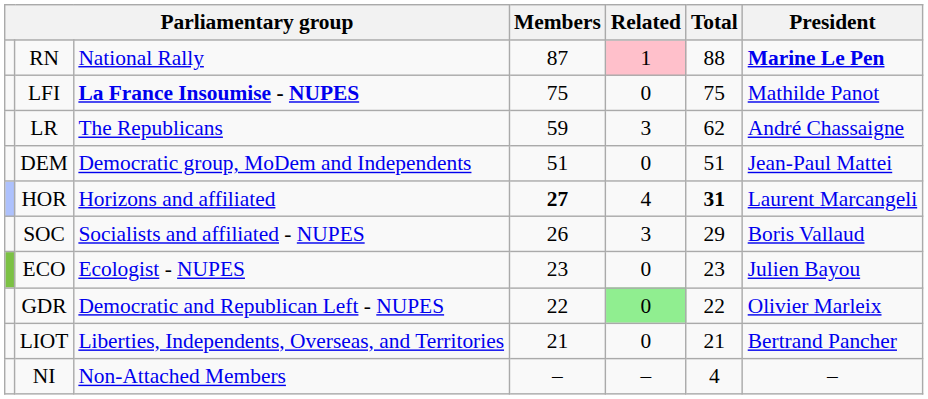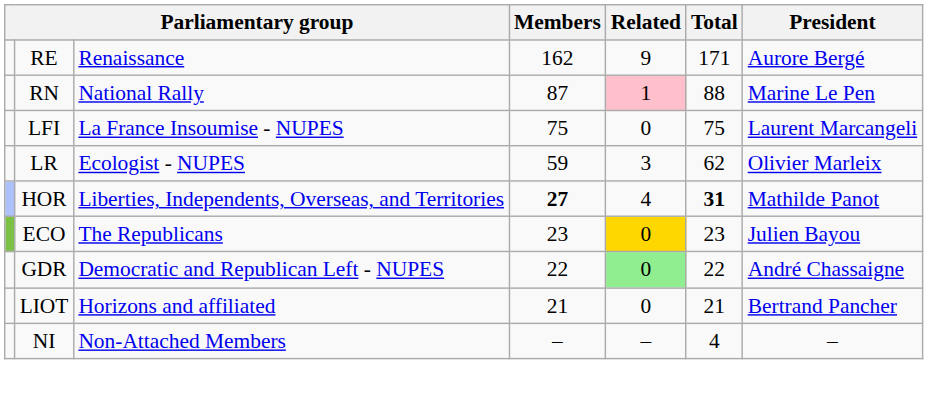+ row: (44, 57)
(816, 57) bold -> (811, 93) normal
(219, 93) bold -> (211, 128) normal
(813, 93) Mathilde Panot -> (832, 128) Laurent Marcangeli
(151, 128) The Republicans -> (162, 163) Ecologist - NUPES
(826, 128) André Chassaigne -> (815, 163) Olivier Marleix
- row: (44, 163)
(177, 199) Horizons and affiliated -> (291, 199) Liberties, Independents, Overseas, and Territories
(832, 199) Laurent Marcangeli -> (813, 199) Mathilde Panot
- row: (44, 234)
(162, 269) Ecologist - NUPES -> (151, 234) The Republicans
(646, 269) no background -> (646, 234) gold background
(815, 305) Olivier Marleix -> (826, 269) André Chassaigne
(291, 340) Liberties, Independents, Overseas, and Territories -> (177, 305) Horizons and affiliated
